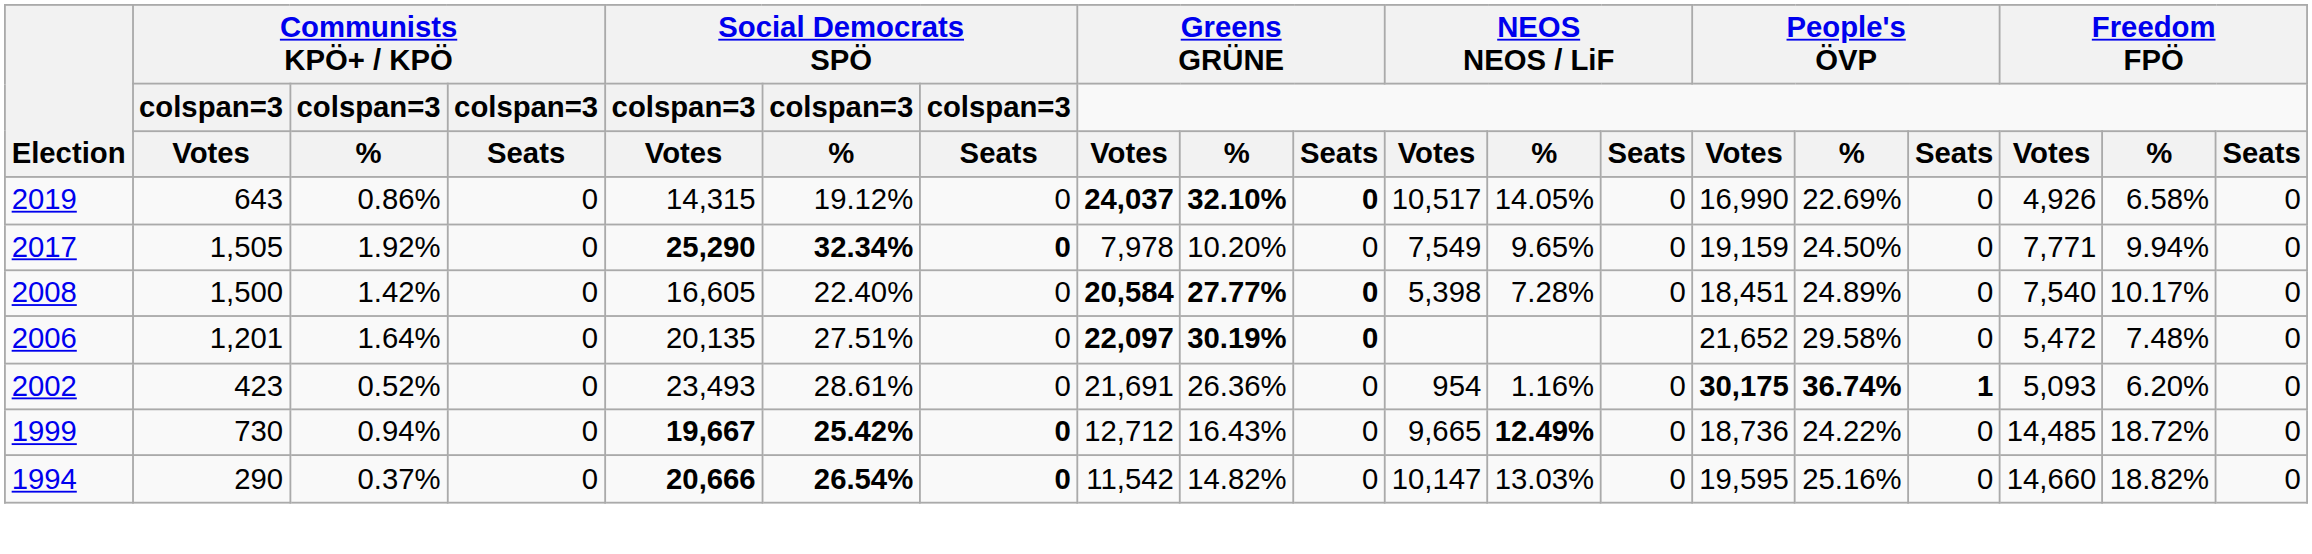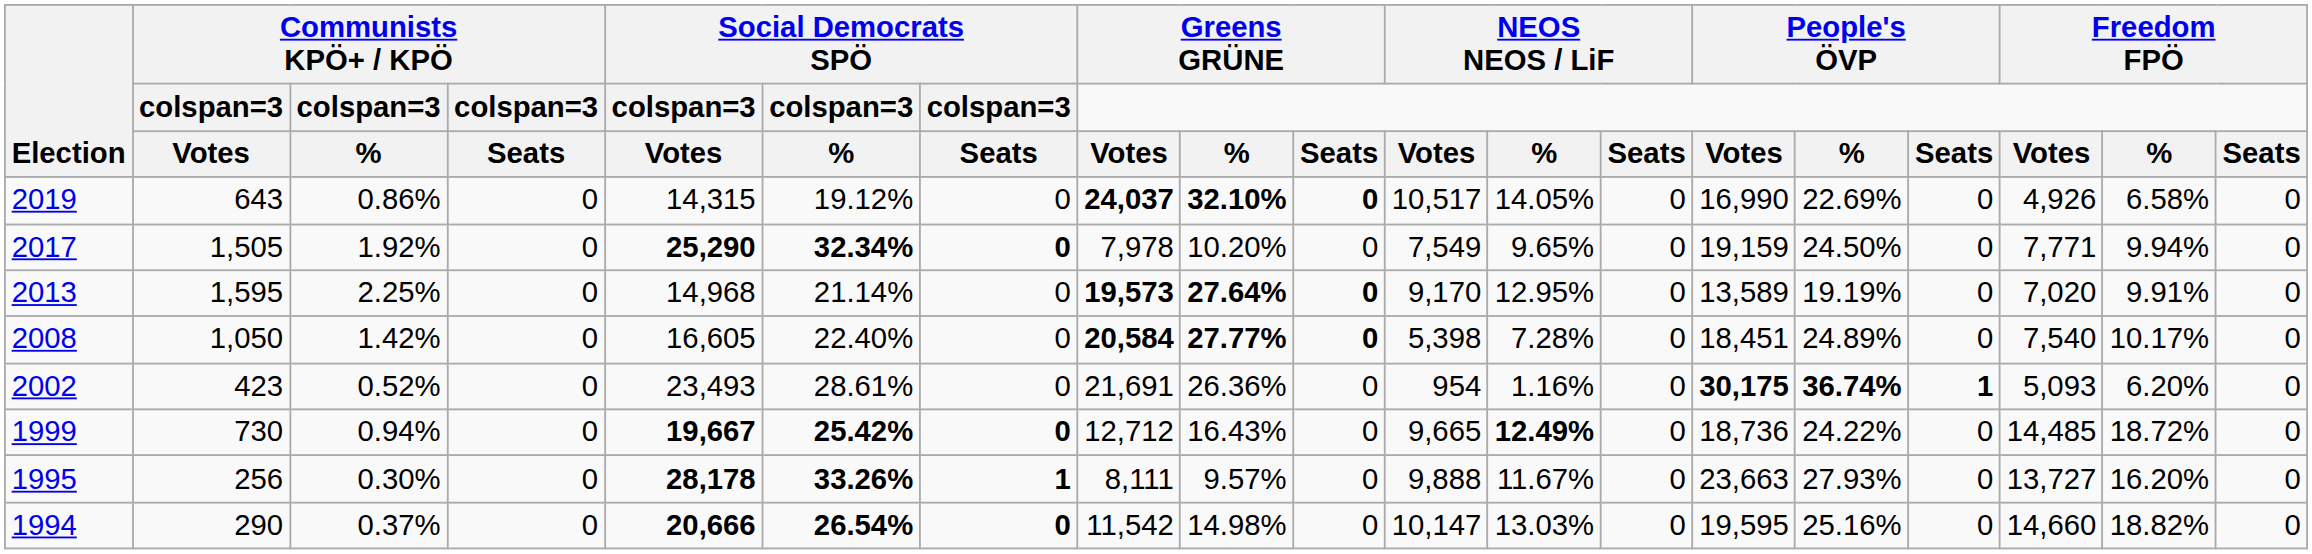+ row: (44, 292)
(246, 292) 1,500 -> (246, 339) 1,050
- row: (44, 339)
+ row: (44, 478)
(1237, 478) 14.82% -> (1237, 525) 14.98%
